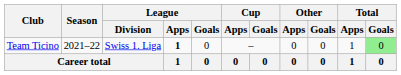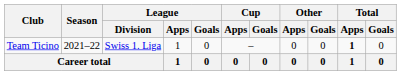(178, 45) bold -> (178, 45) normal
(352, 45) normal -> (352, 45) bold
(381, 45) lightgreen background -> (381, 45) no background
